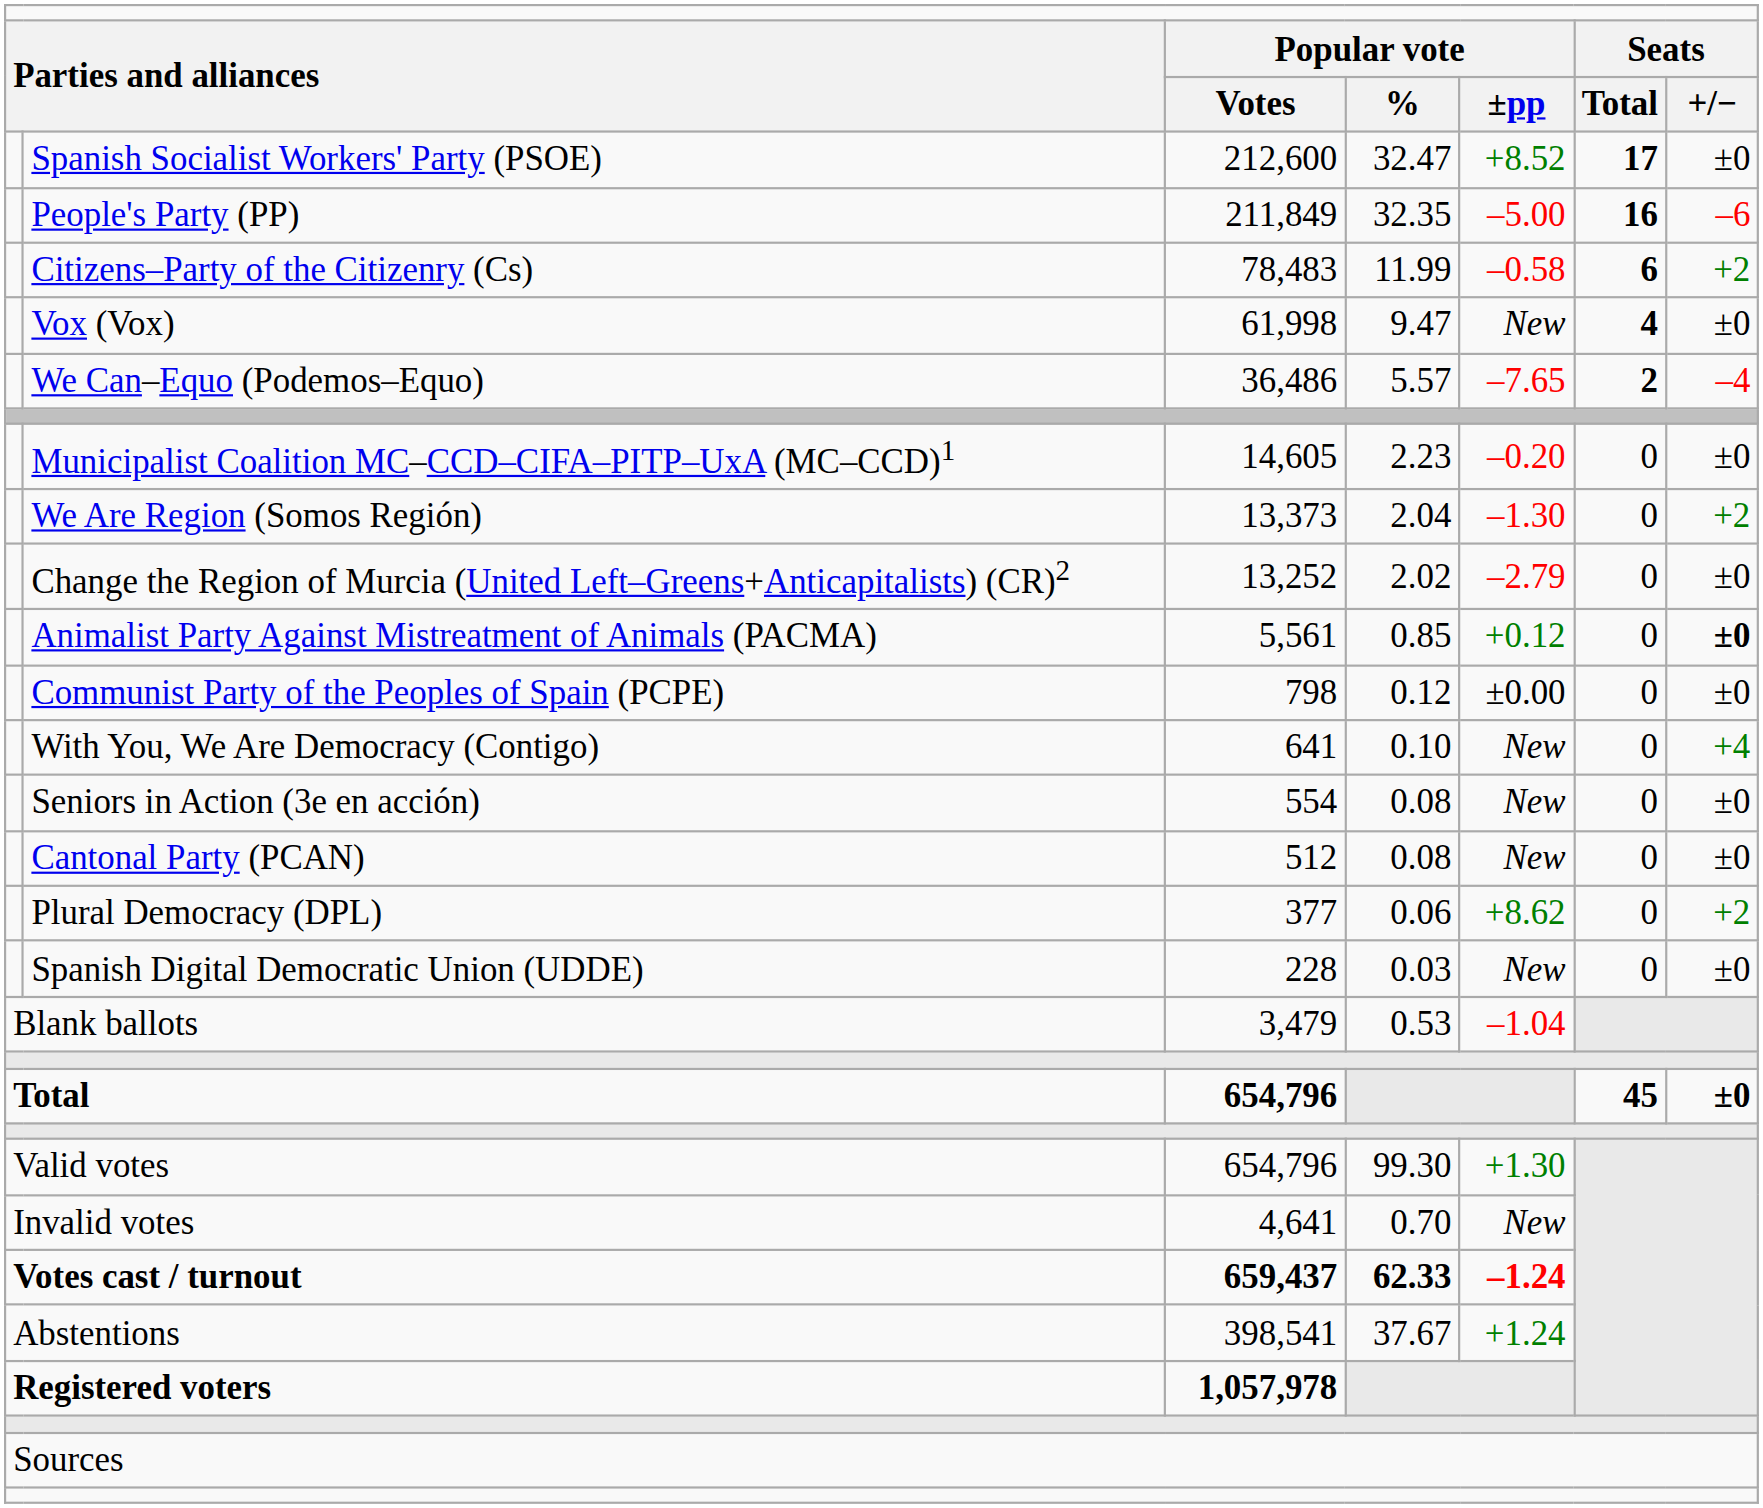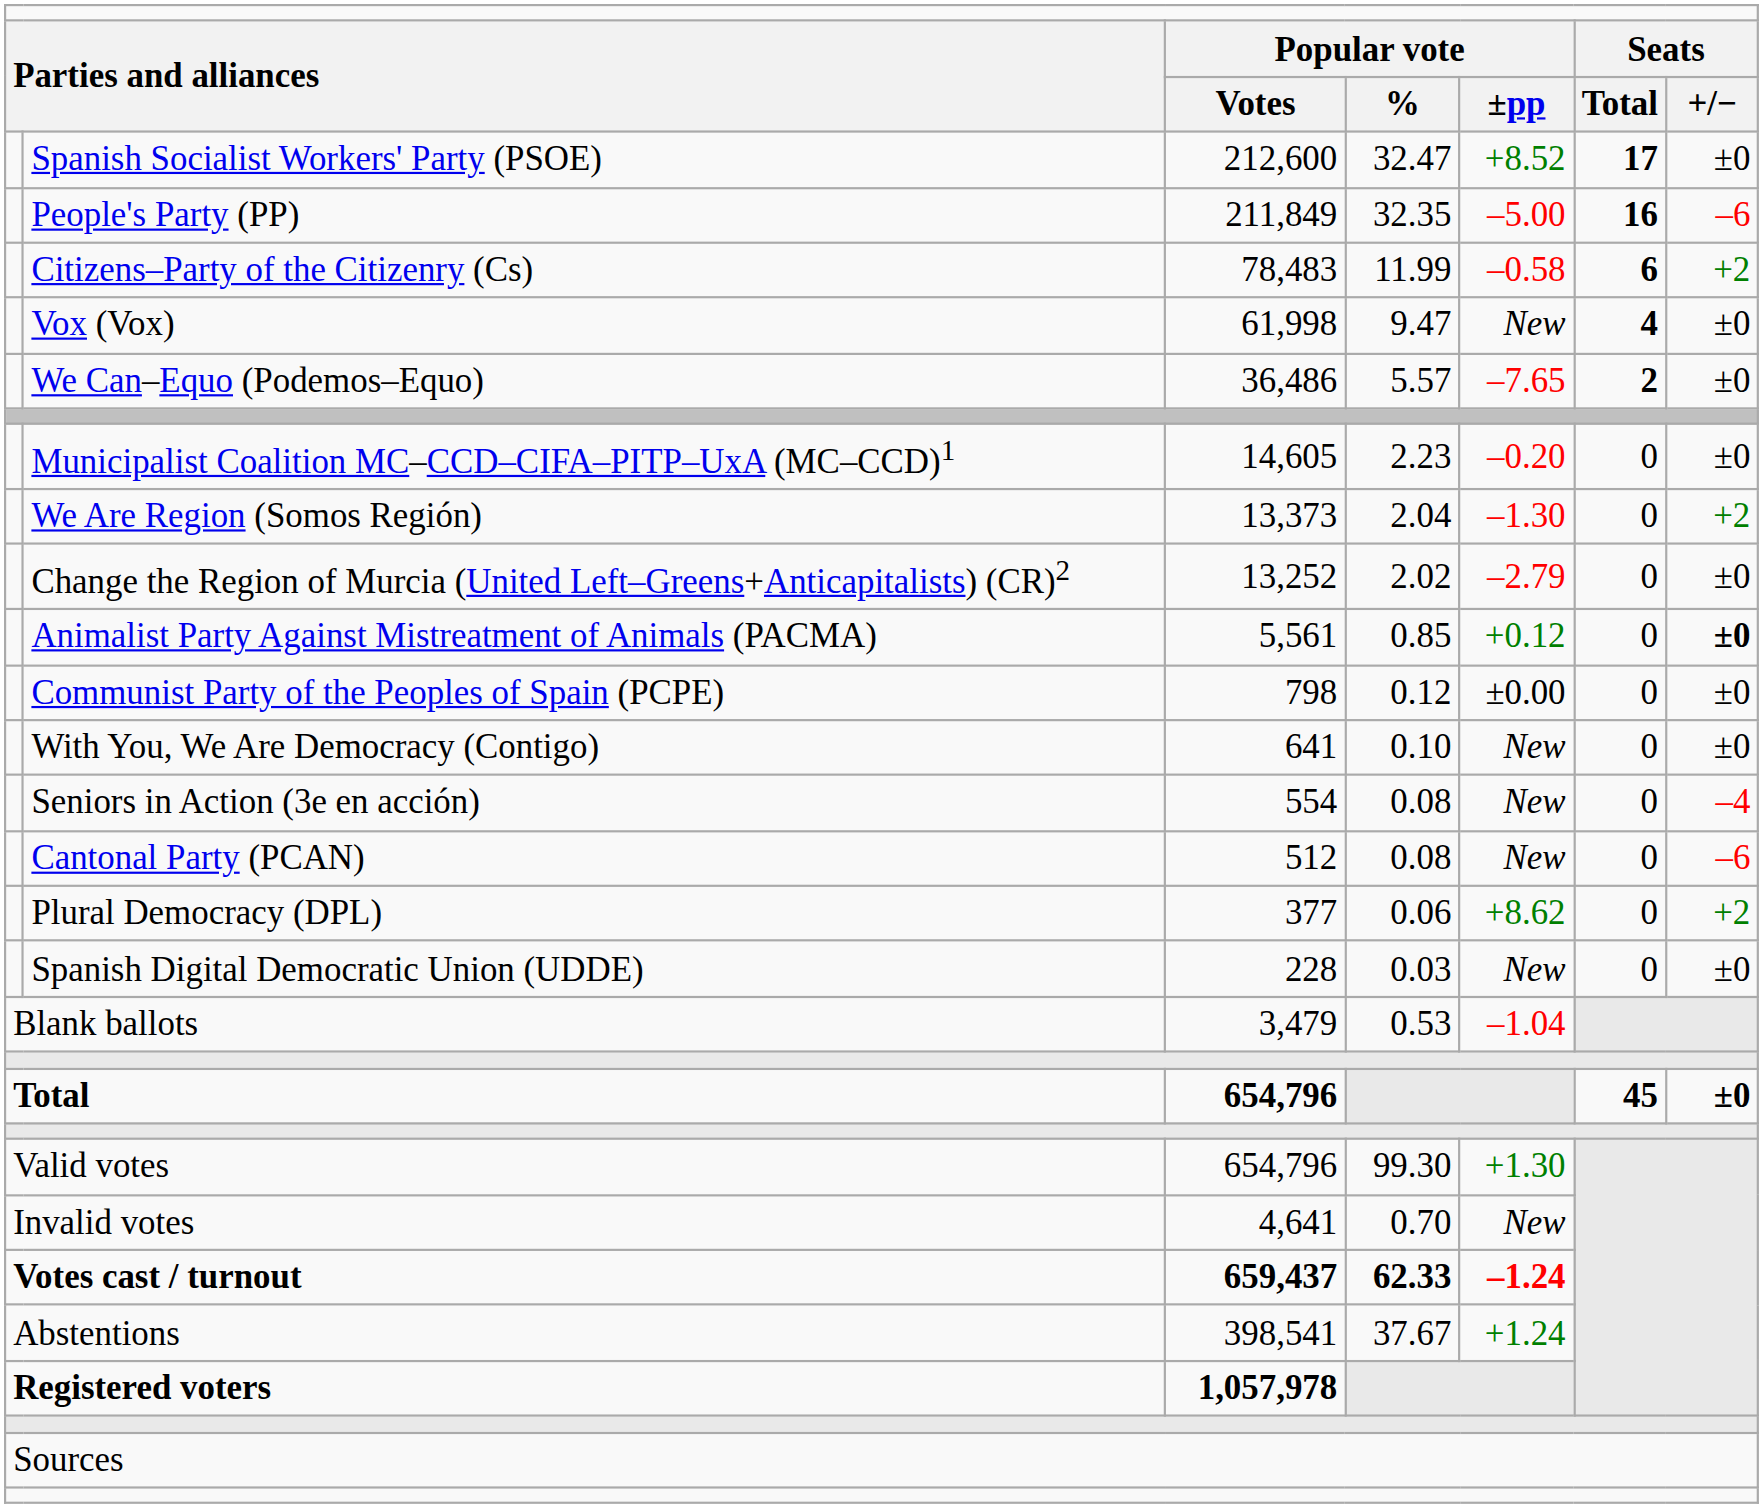(1733, 380) –4 -> (1732, 380) ±0
(1732, 746) +4 -> (1732, 746) ±0
(1732, 802) ±0 -> (1733, 802) –4
(1732, 857) ±0 -> (1733, 857) –6
